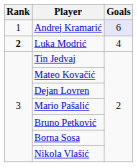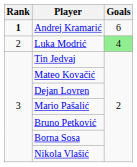(18, 28) normal -> (18, 28) bold
(119, 28) lavender background -> (119, 28) no background
(18, 43) bold -> (18, 43) normal
(119, 43) no background -> (119, 43) lightgreen background
